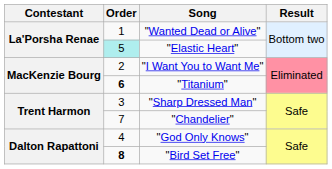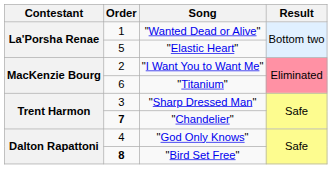(121, 48) paleturquoise background -> (121, 48) no background
(121, 84) bold -> (121, 84) normal
(121, 119) normal -> (121, 119) bold
